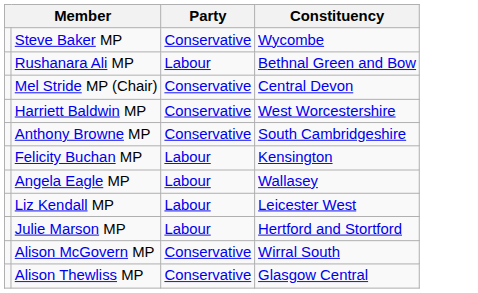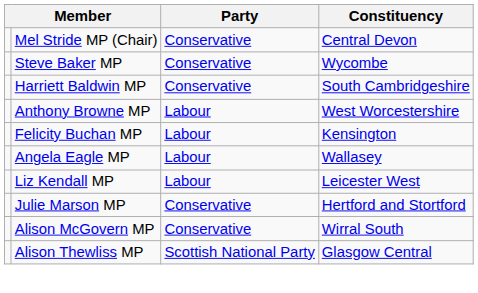rows swapped: (86, 87) <-> (69, 39)
- row: (74, 63)
(327, 110) West Worcestershire -> (396, 87) South Cambridgeshire
(208, 134) Conservative -> (188, 110) Labour
(332, 134) South Cambridgeshire -> (391, 110) West Worcestershire
(188, 228) Labour -> (208, 205) Conservative
(208, 275) Conservative -> (240, 252) Scottish National Party
